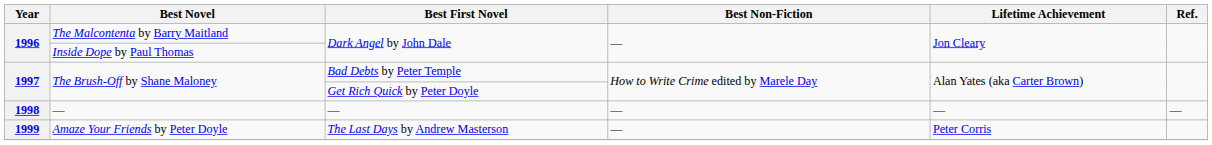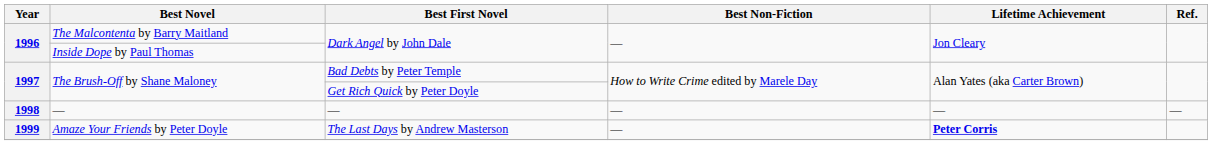(962, 129) normal -> (965, 129) bold
